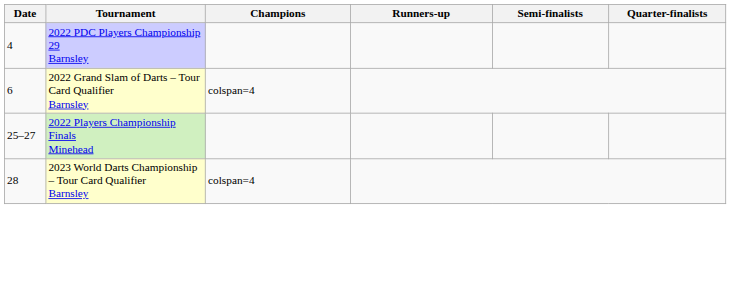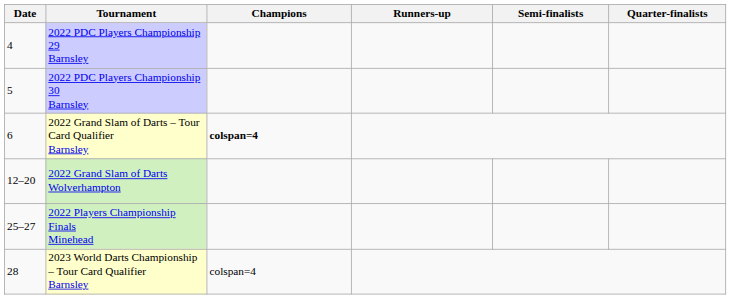+ row: (124, 90)
(231, 90) normal -> (234, 135) bold
+ row: (108, 180)
